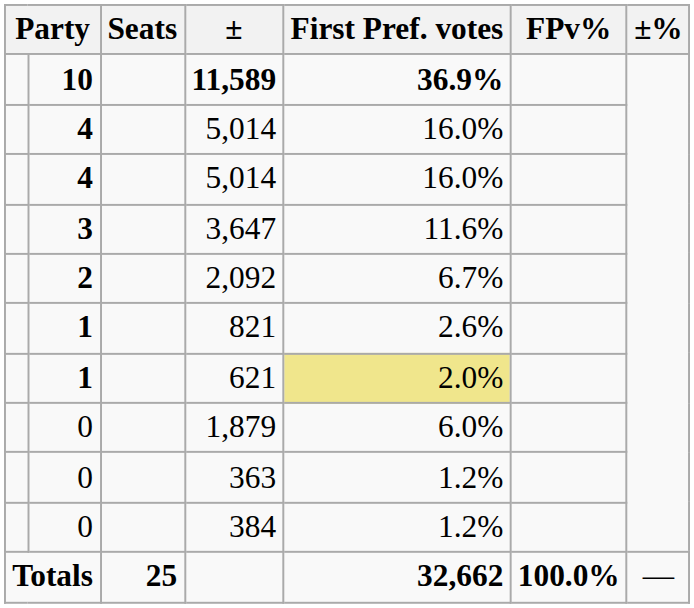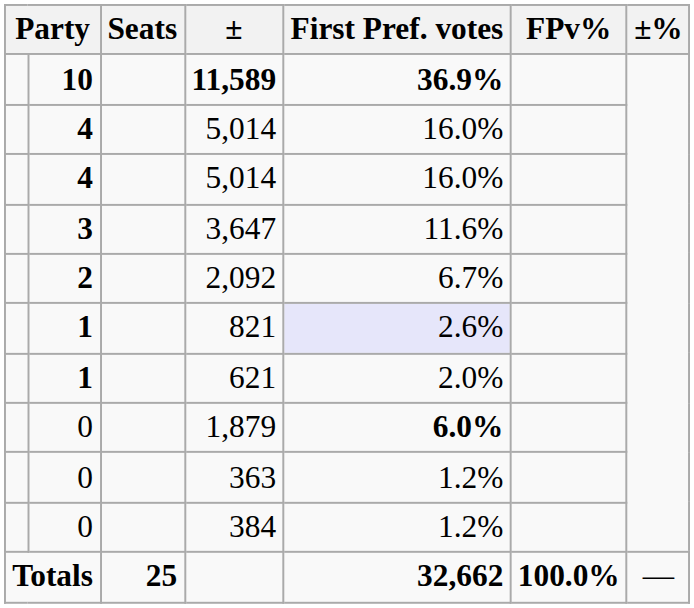(471, 327) no background -> (471, 327) lavender background
(471, 377) khaki background -> (471, 377) no background
(471, 427) normal -> (468, 427) bold
